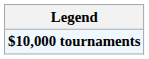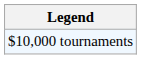(74, 41) bold -> (71, 41) normal
